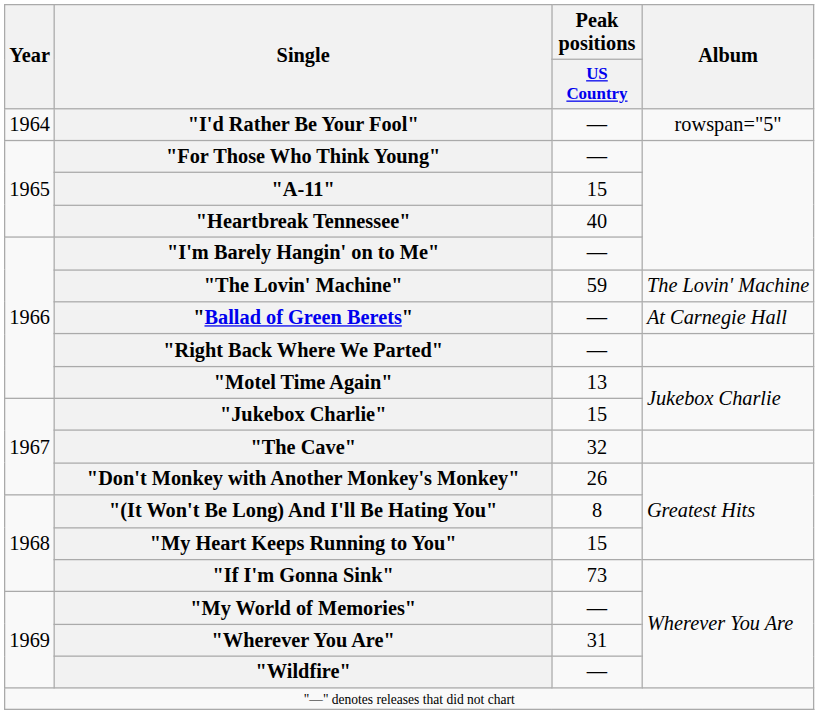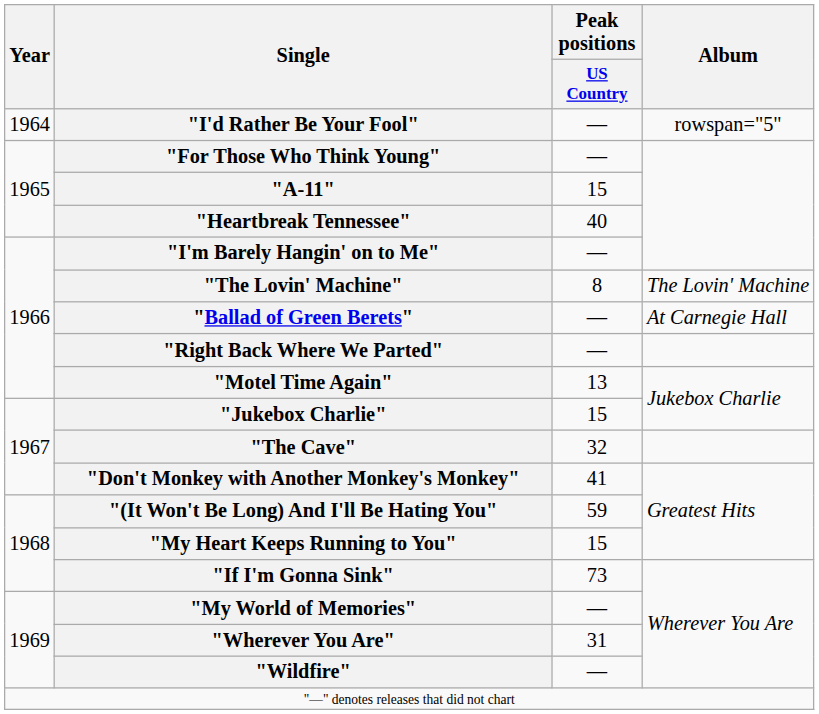(597, 285) 59 -> (597, 285) 8
(597, 478) 26 -> (597, 478) 41
(597, 511) 8 -> (597, 511) 59
